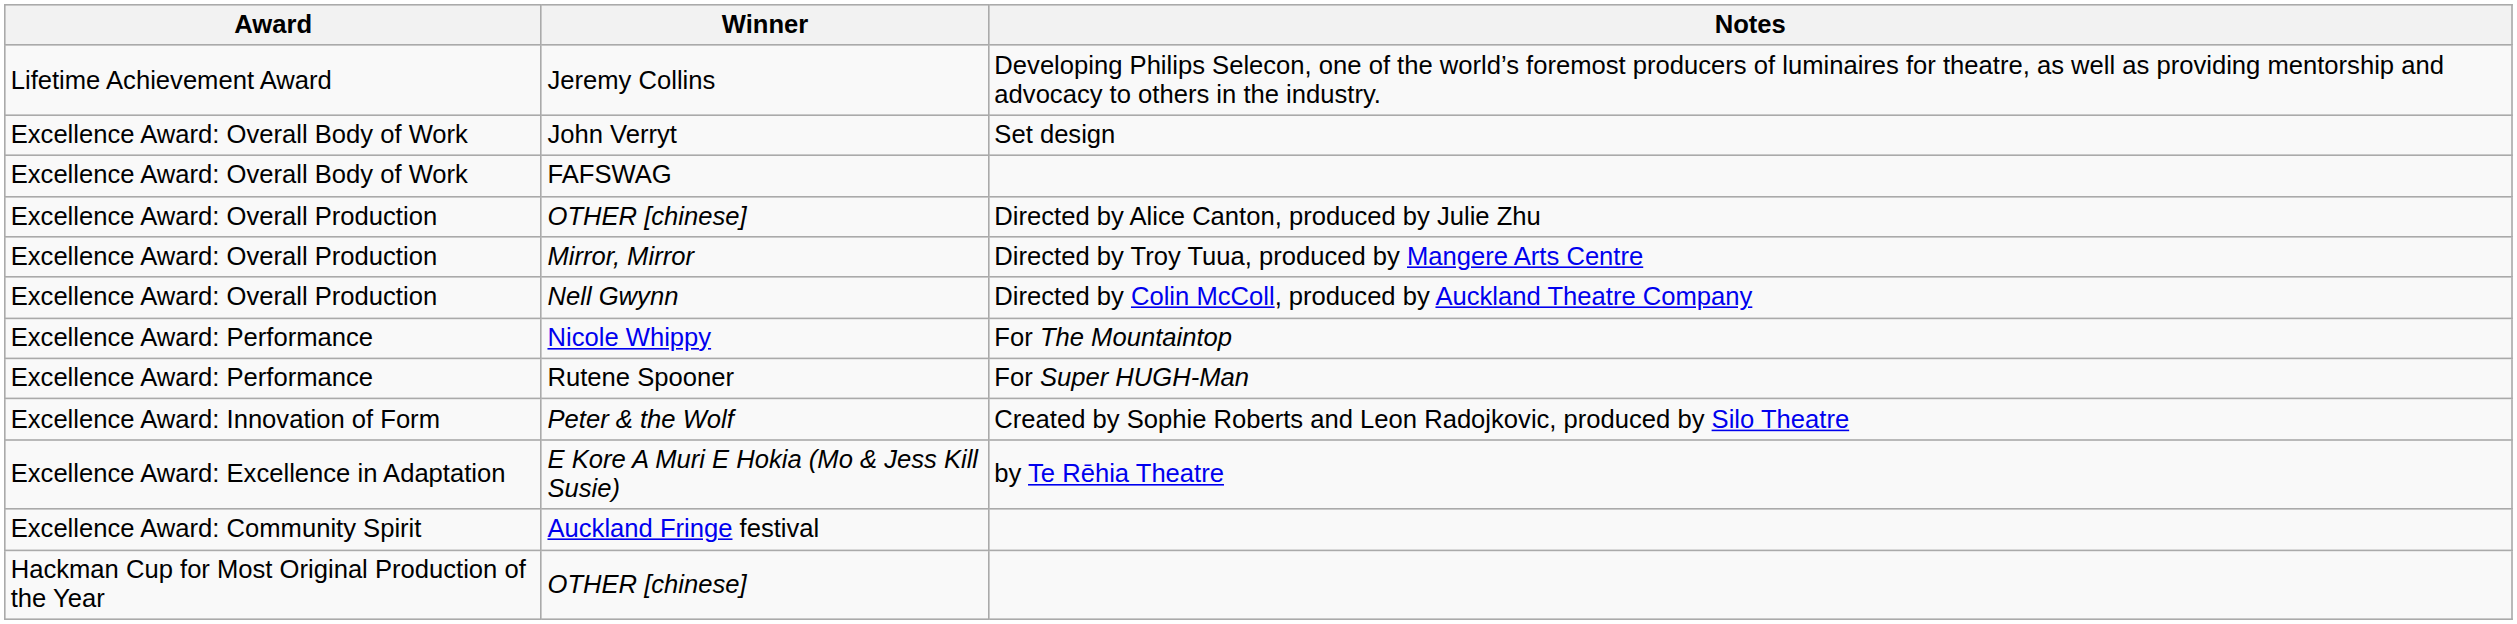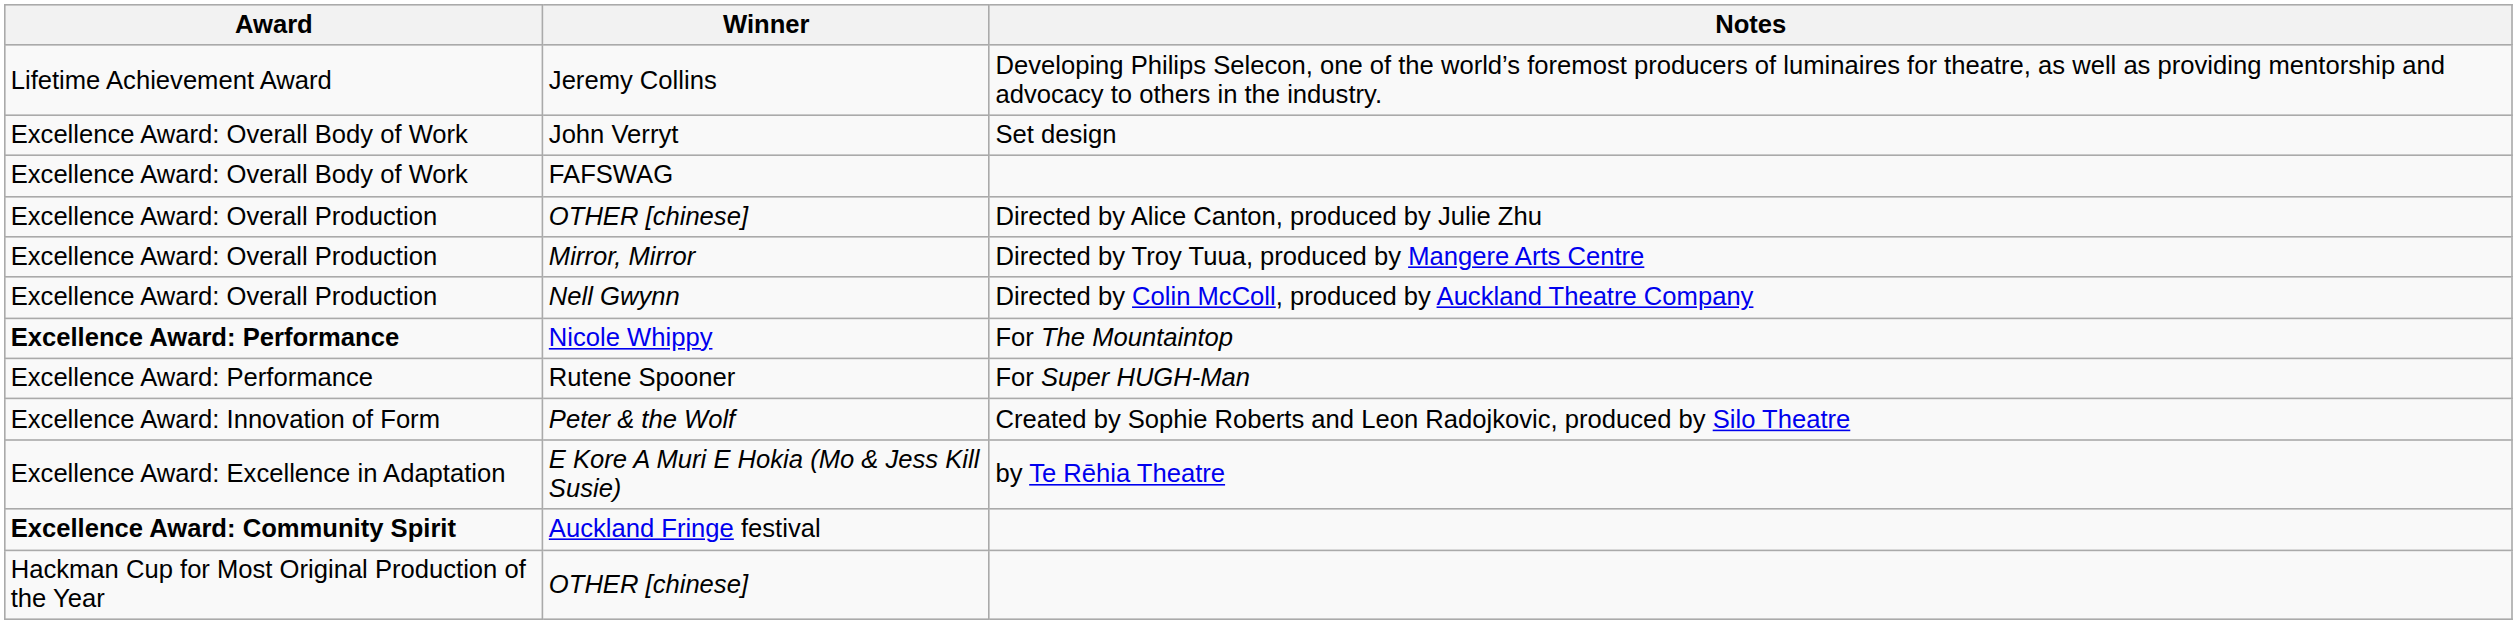(192, 337) normal -> (205, 337) bold
(216, 529) normal -> (233, 529) bold
